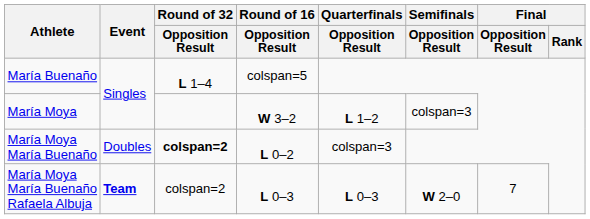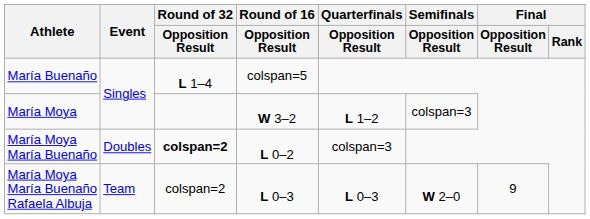(120, 189) bold -> (119, 189) normal
(513, 189) 7 -> (513, 189) 9
